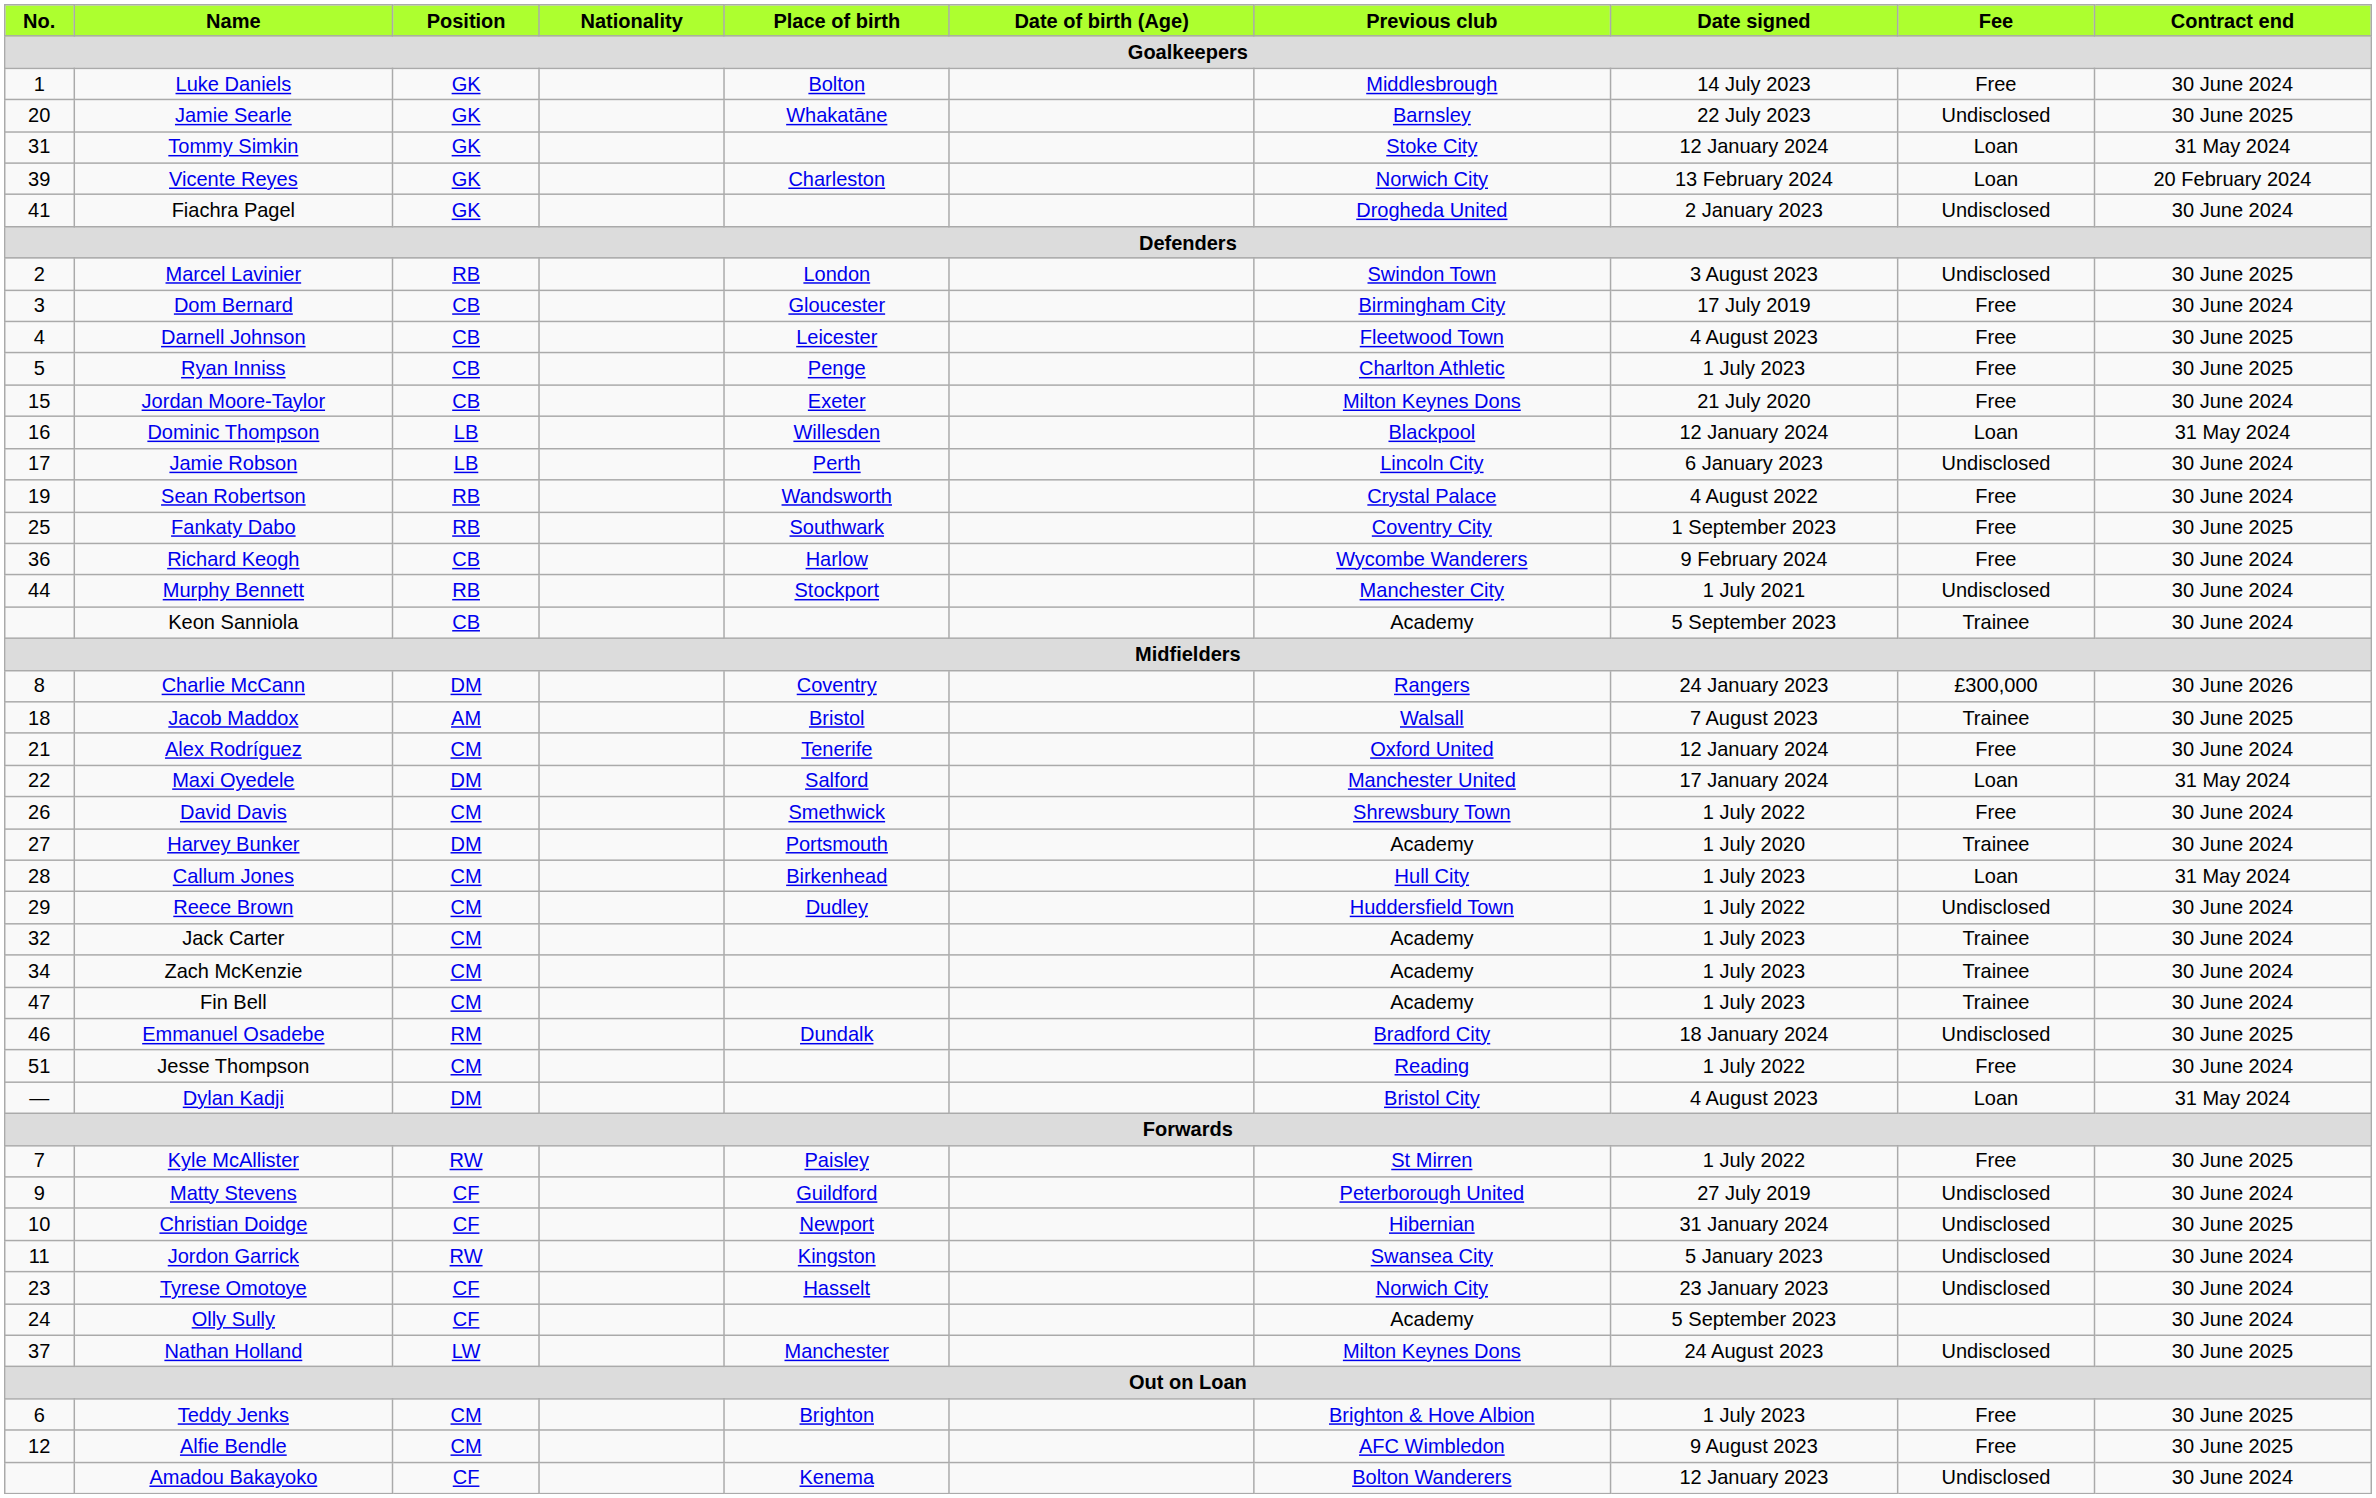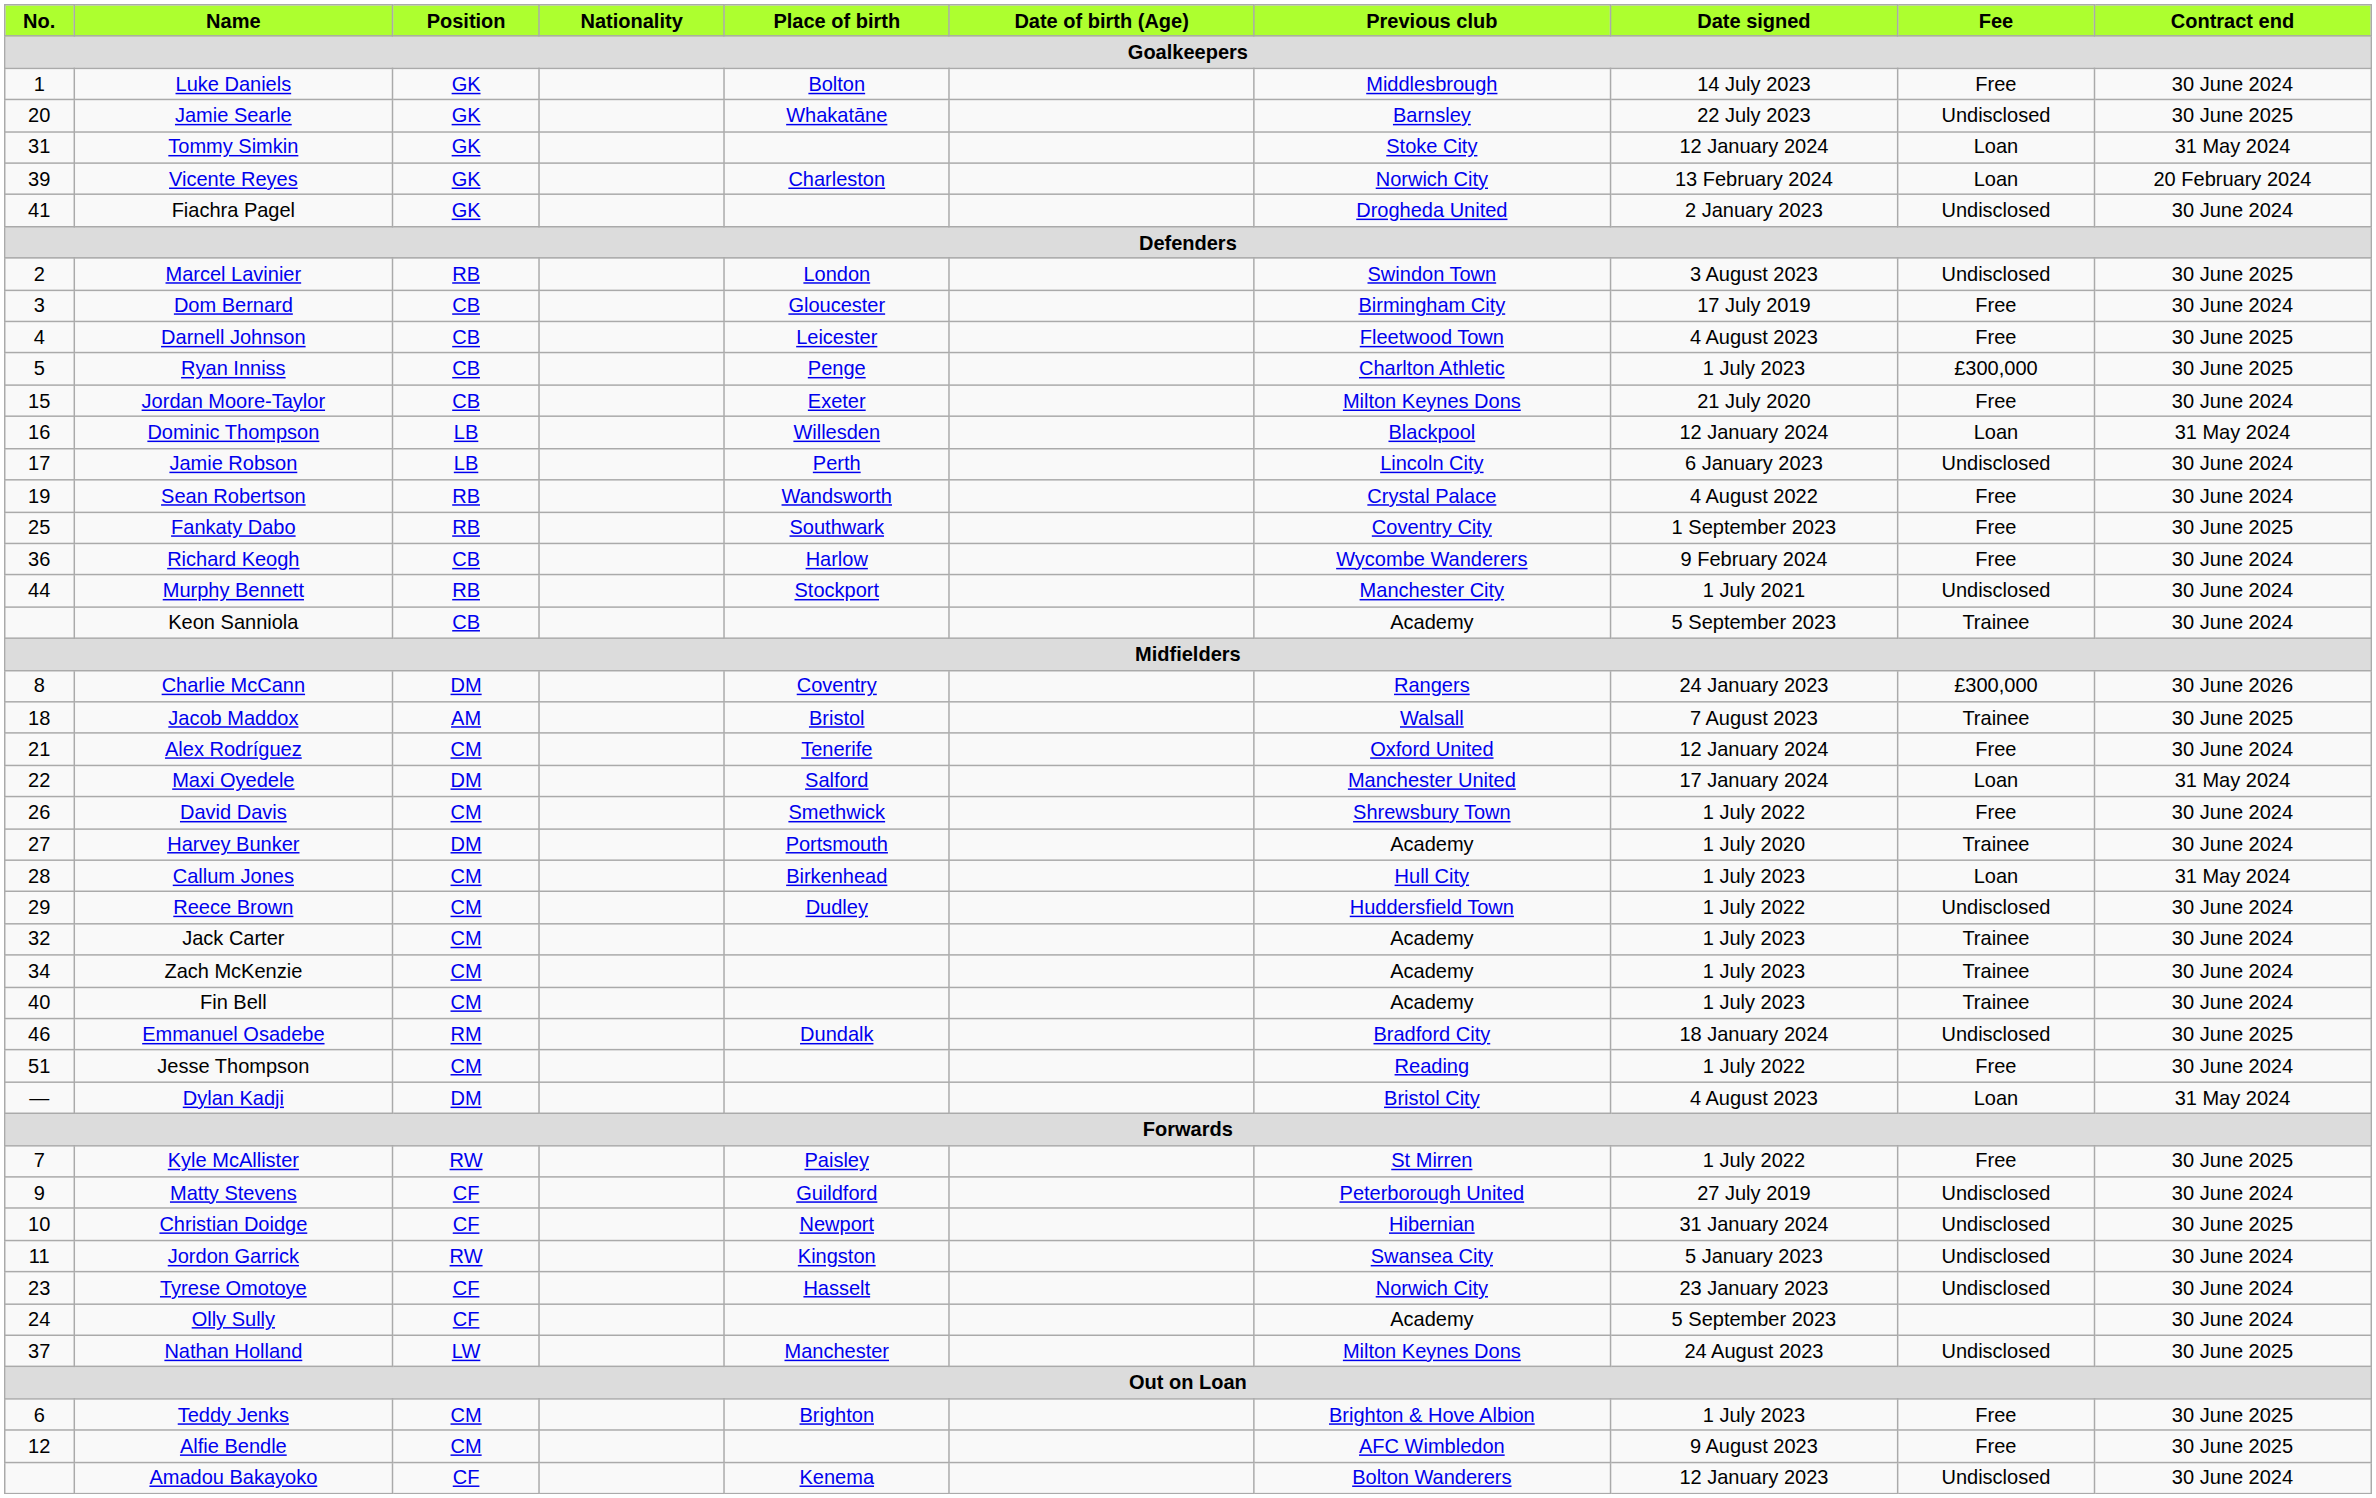(1996, 369) Free -> (1996, 369) £300,000
(39, 1002) 47 -> (39, 1002) 40
